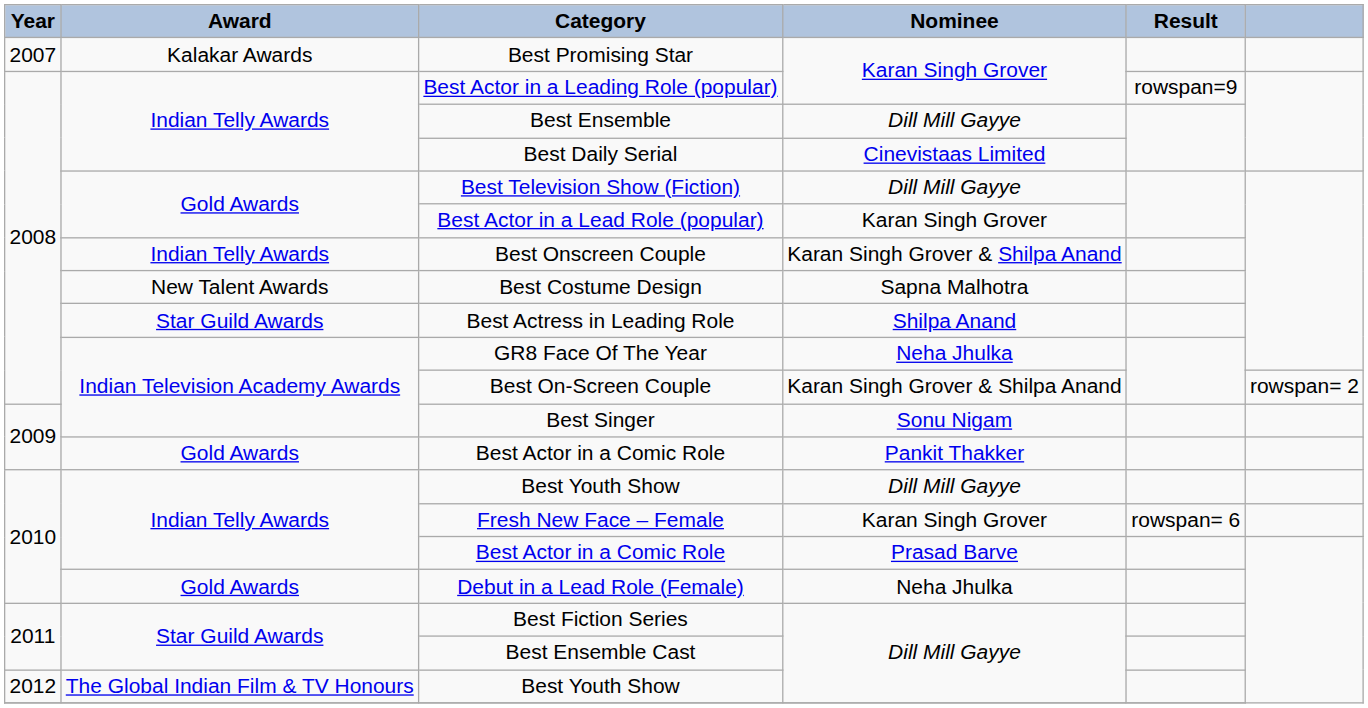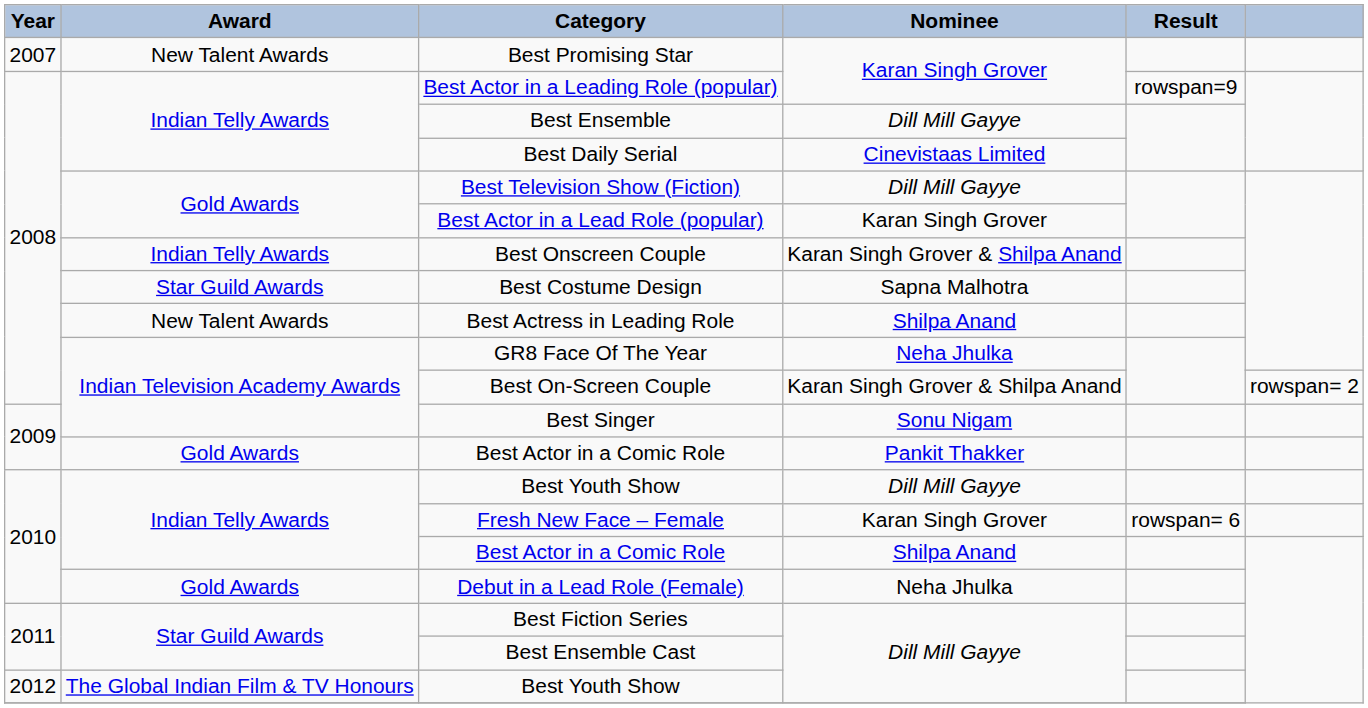(240, 54) Kalakar Awards -> (240, 54) New Talent Awards
(240, 287) New Talent Awards -> (240, 287) Star Guild Awards
(240, 320) Star Guild Awards -> (240, 320) New Talent Awards
(954, 552) Prasad Barve -> (954, 552) Shilpa Anand
